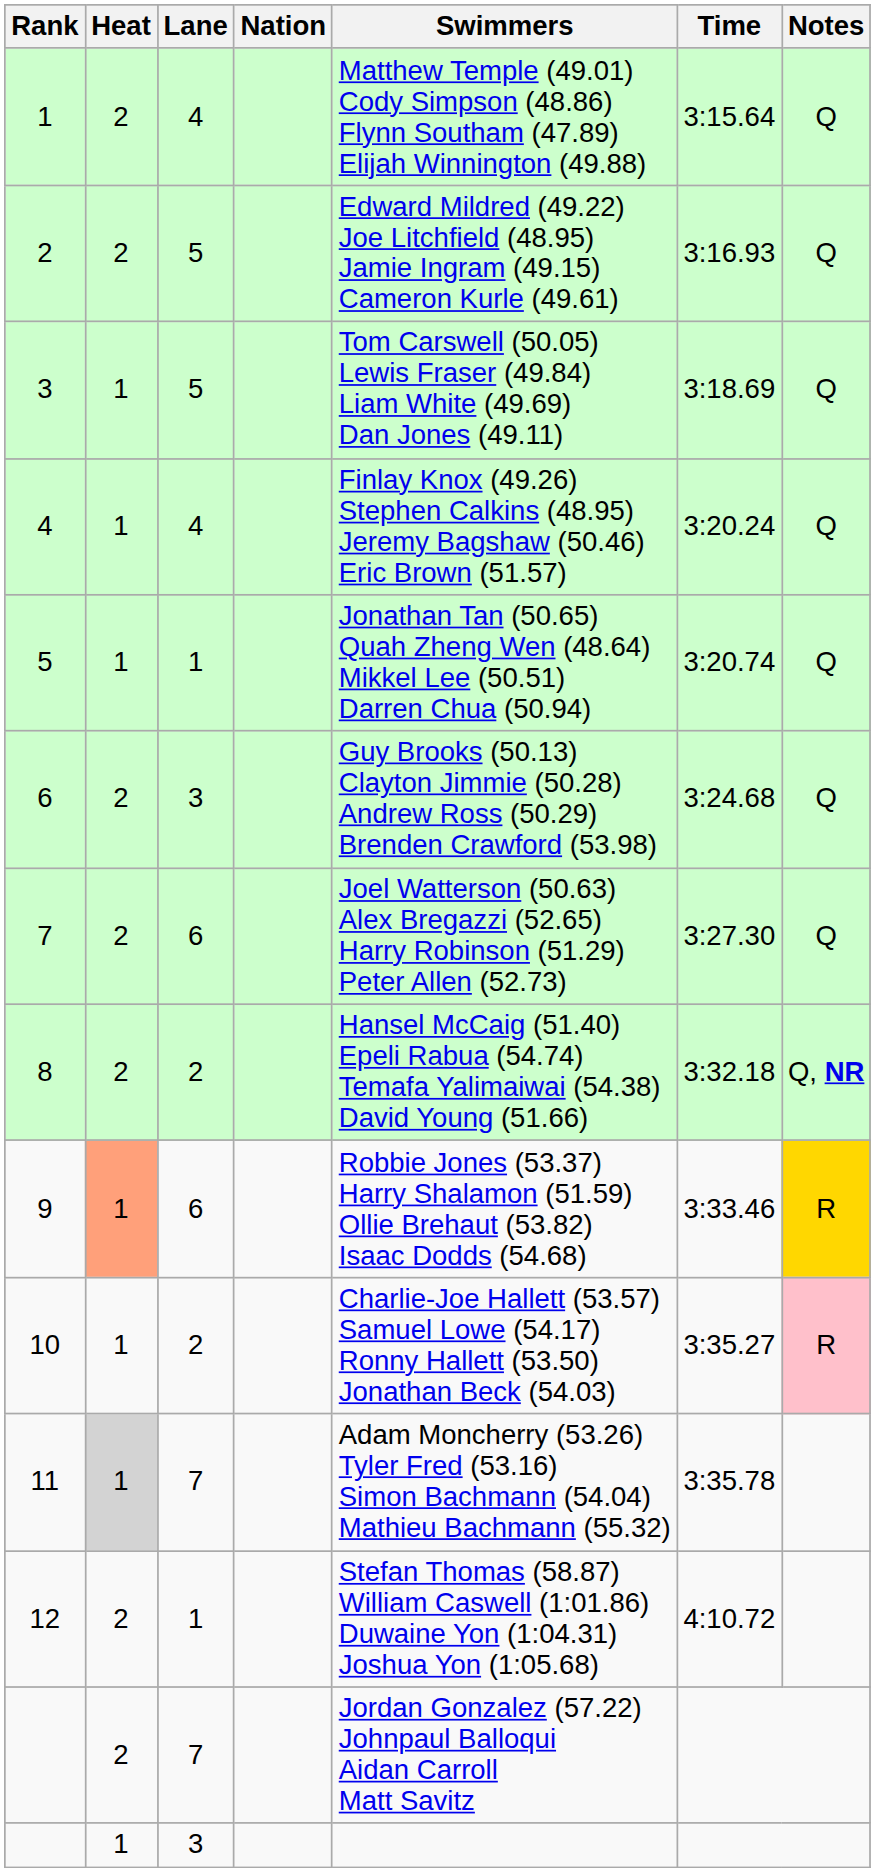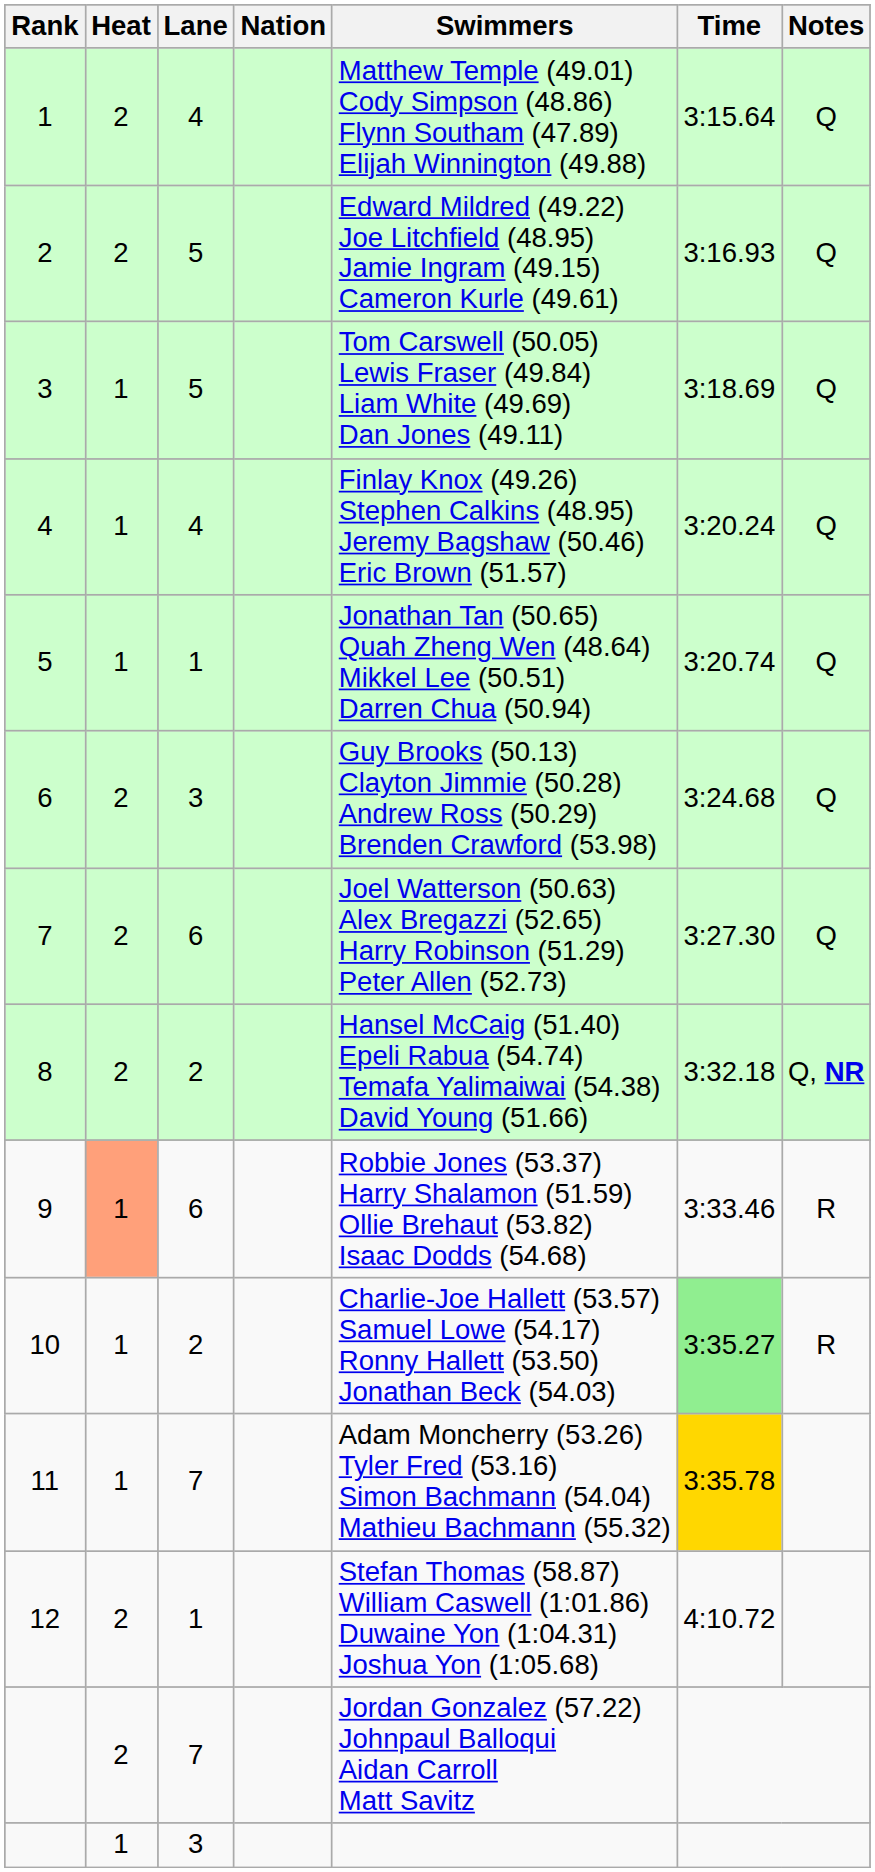(826, 1208) gold background -> (826, 1208) no background
(729, 1345) no background -> (729, 1345) lightgreen background
(826, 1345) pink background -> (826, 1345) no background
(121, 1481) lightgrey background -> (121, 1481) no background
(729, 1481) no background -> (729, 1481) gold background
